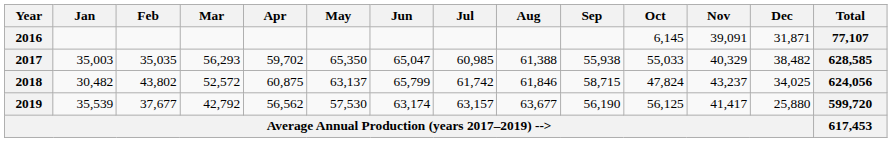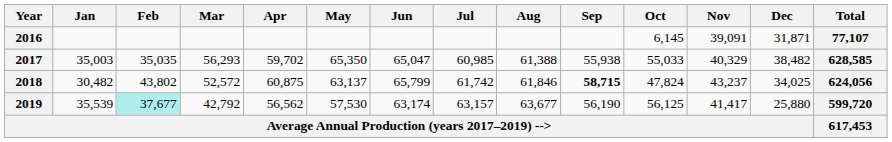(602, 82) normal -> (602, 82) bold
(158, 104) no background -> (158, 104) paleturquoise background
